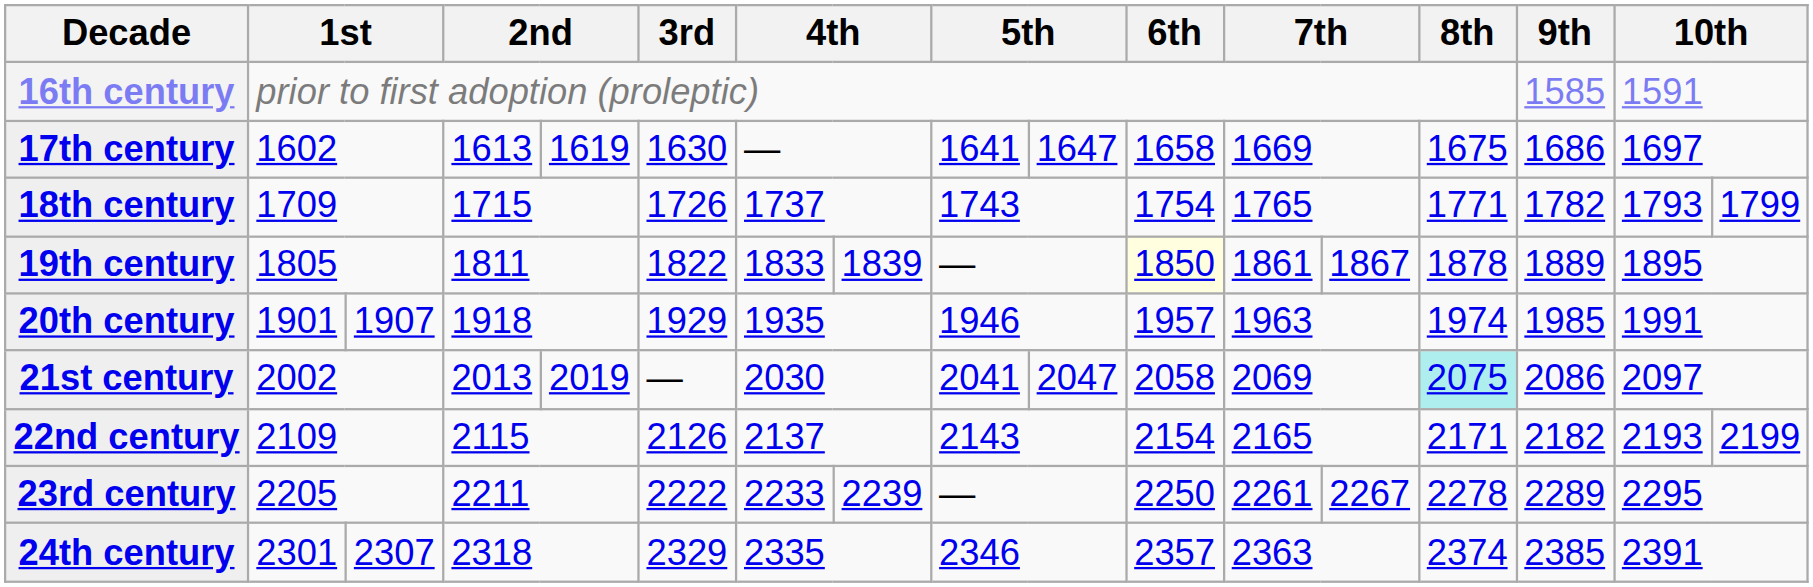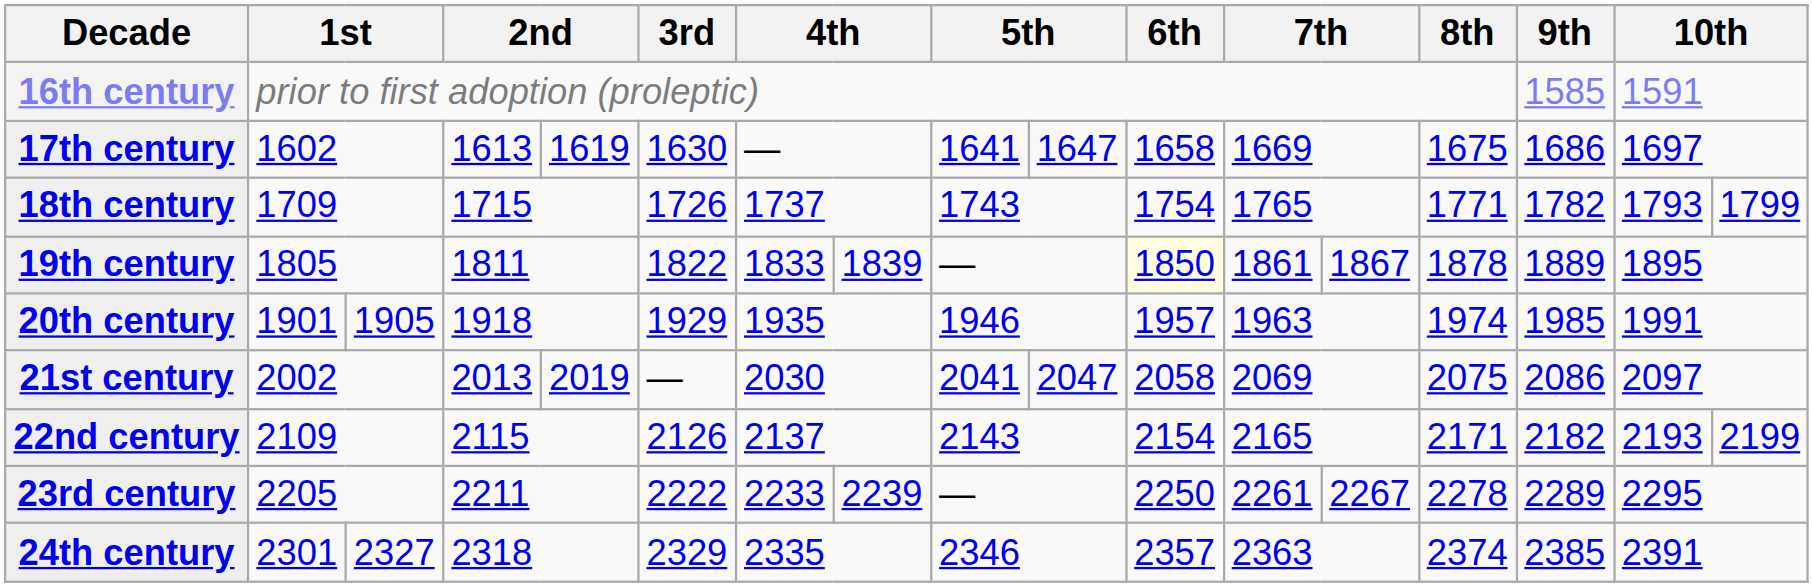(394, 321) 1907 -> (394, 321) 1905
(1467, 378) paleturquoise background -> (1467, 378) no background
(394, 551) 2307 -> (394, 551) 2327
